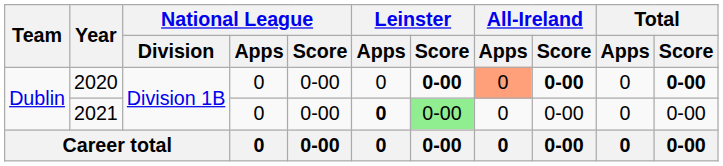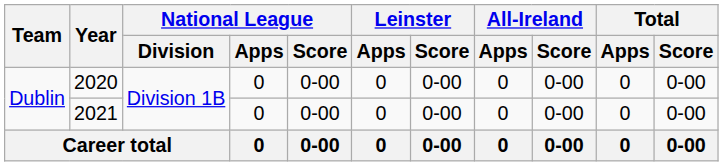(442, 82) bold -> (442, 82) normal
(503, 82) lightsalmon background -> (503, 82) no background
(564, 82) bold -> (564, 82) normal
(686, 82) bold -> (686, 82) normal
(381, 113) bold -> (381, 113) normal
(442, 113) lightgreen background -> (442, 113) no background
